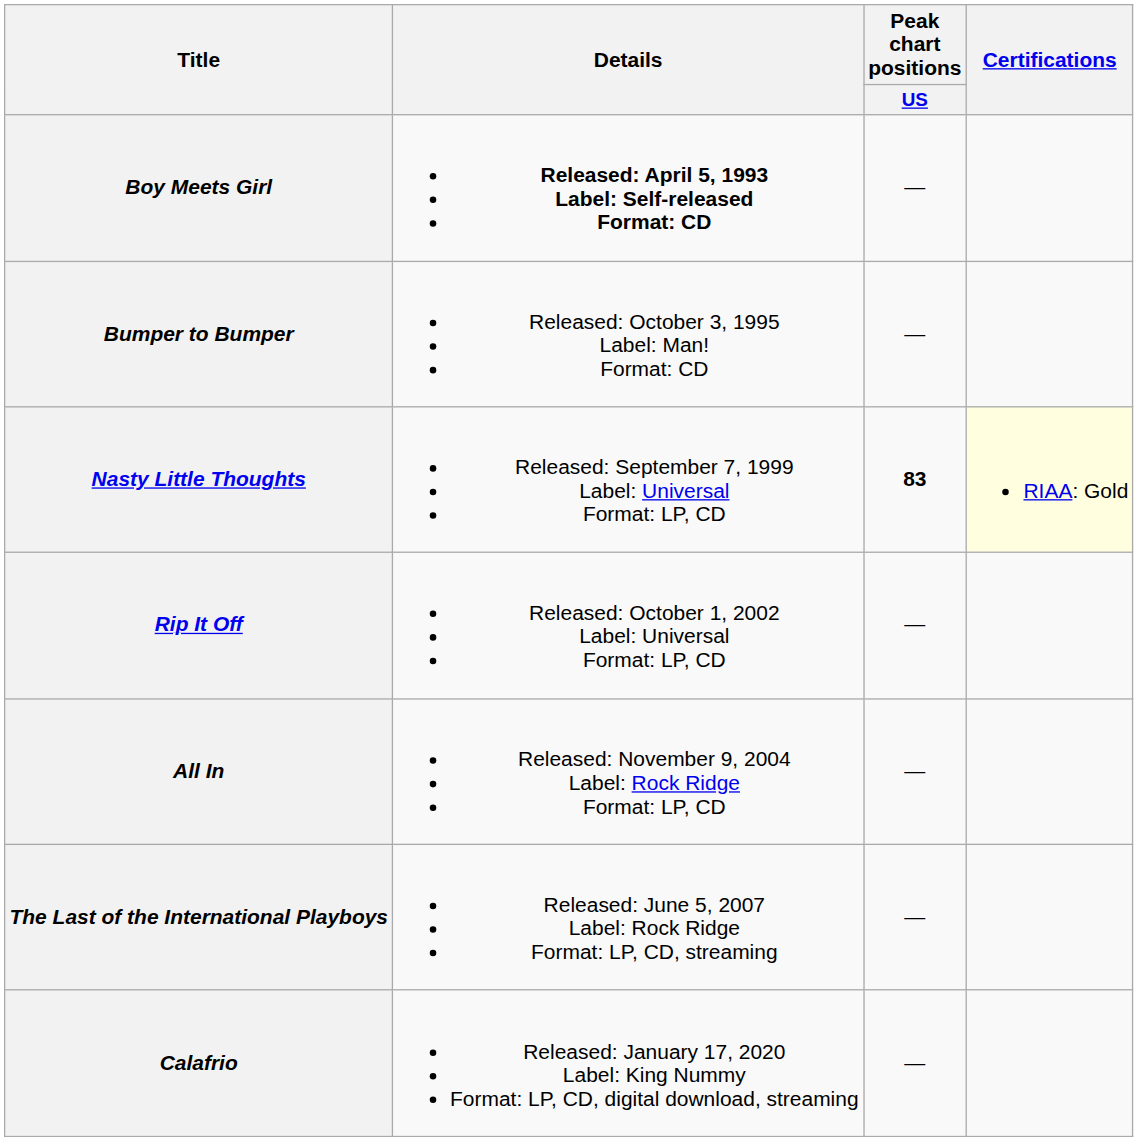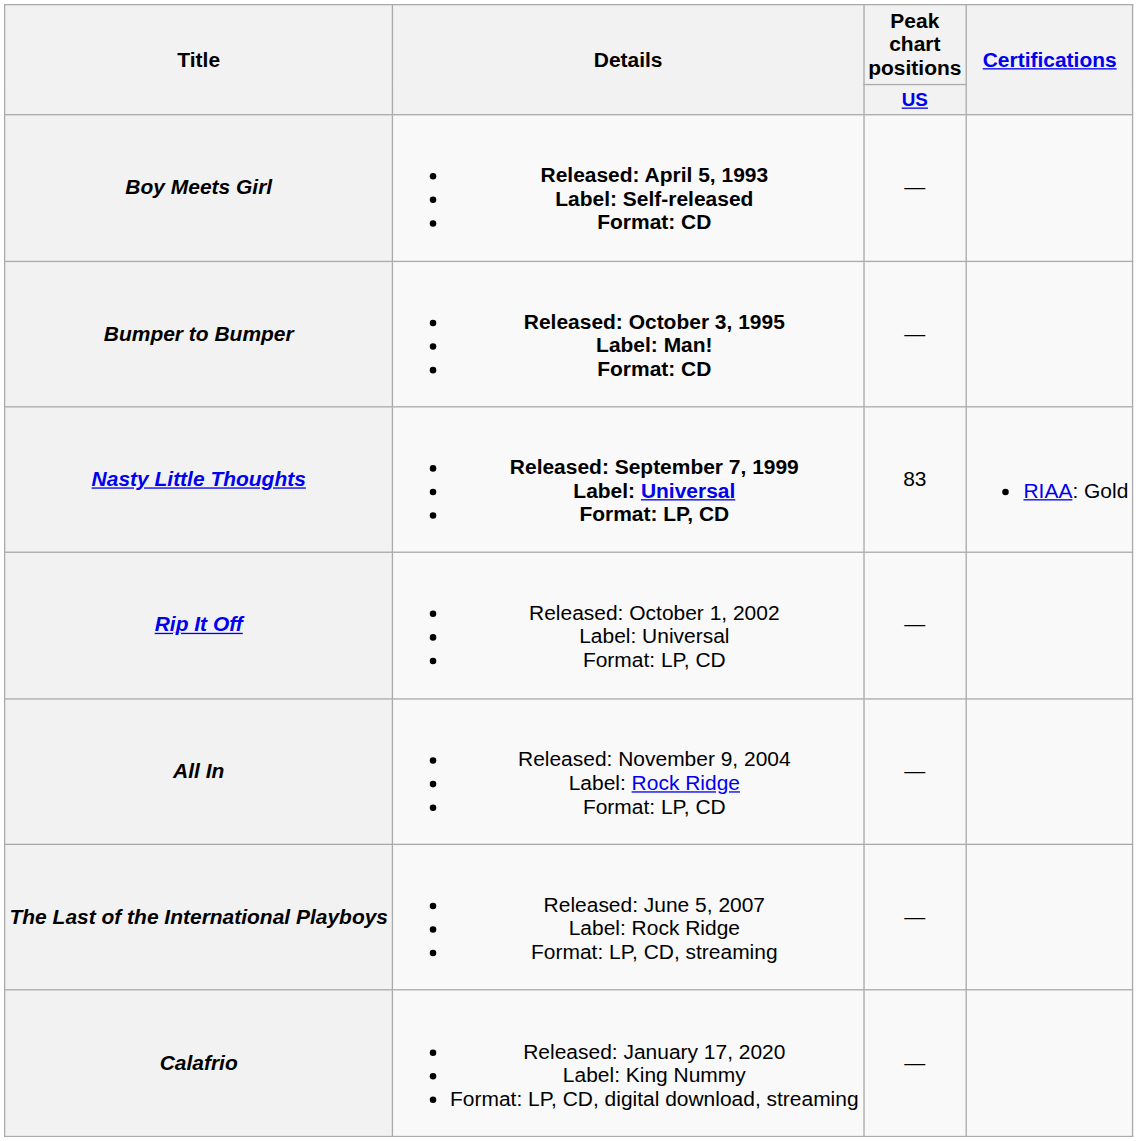(628, 346) normal -> (628, 346) bold
(628, 491) normal -> (628, 491) bold
(915, 479) bold -> (915, 479) normal
(1050, 491) lightyellow background -> (1050, 491) no background
